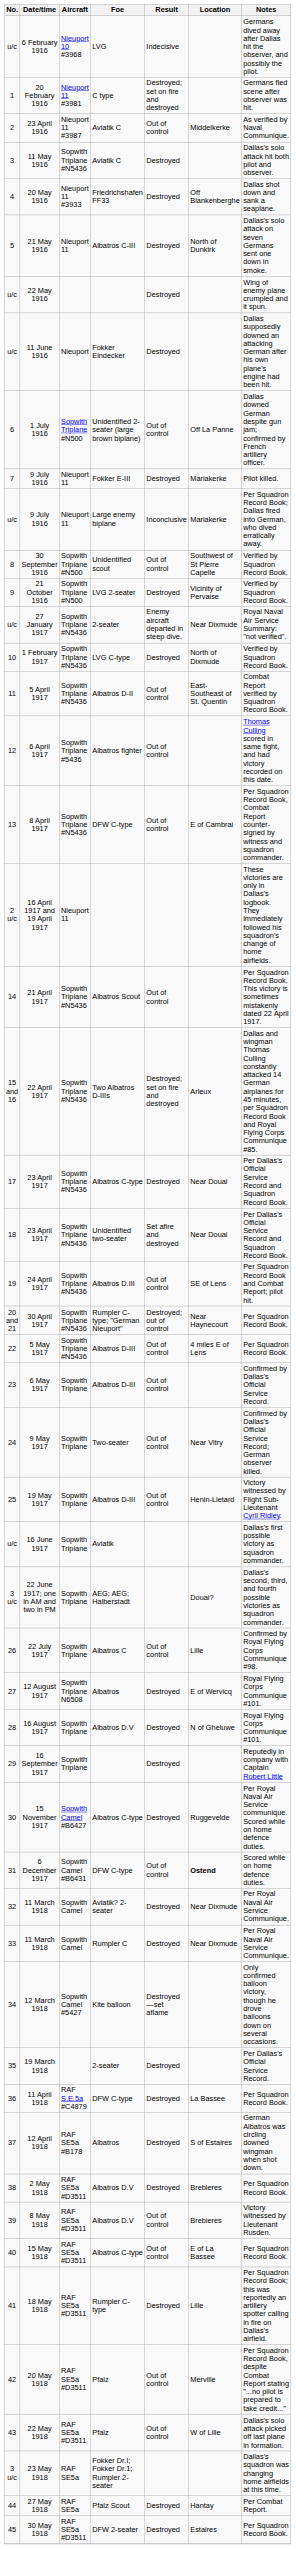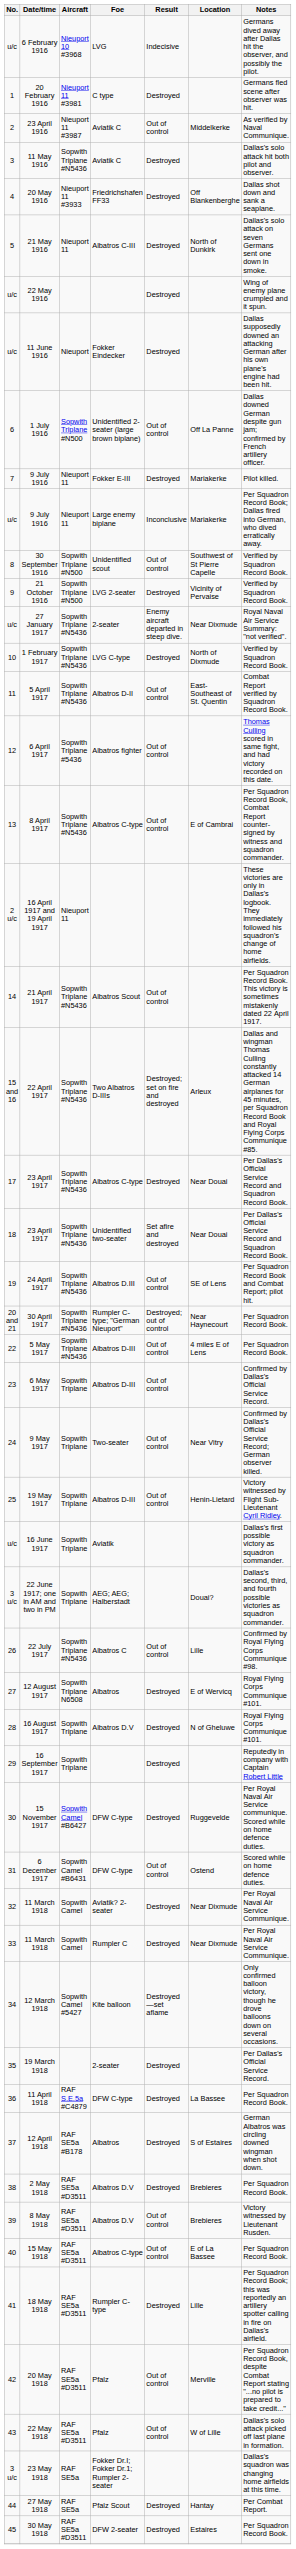(164, 95) Destroyed; set on fire and destroyed -> (163, 95) Destroyed
(112, 824) DFW C-type -> (118, 824) Albatros C-type
(74, 1650) Sopwith Triplane -> (74, 1650) Sopwith Triplane #N5436
(118, 1817) Albatros C-type -> (112, 1817) DFW C-type
(203, 1870) bold -> (202, 1870) normal
